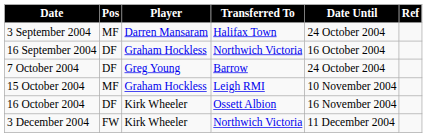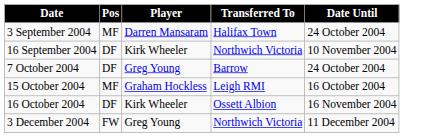- column: (410, 13)
(166, 50) Graham Hockless -> (156, 50) Kirk Wheeler
(346, 50) 16 October 2004 -> (352, 50) 10 November 2004
(352, 86) 10 November 2004 -> (346, 86) 16 October 2004
(156, 123) Kirk Wheeler -> (152, 123) Greg Young
